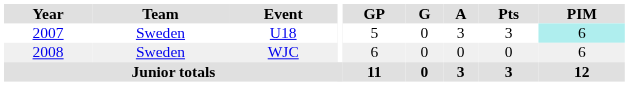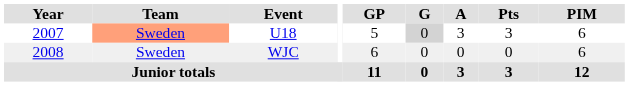(160, 33) no background -> (160, 33) lightsalmon background
(424, 33) no background -> (424, 33) lightgrey background
(582, 33) paleturquoise background -> (582, 33) no background
